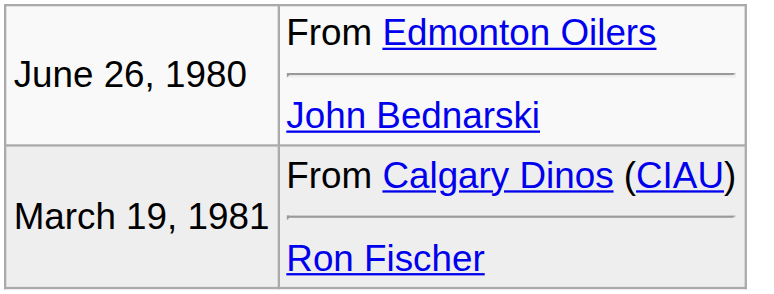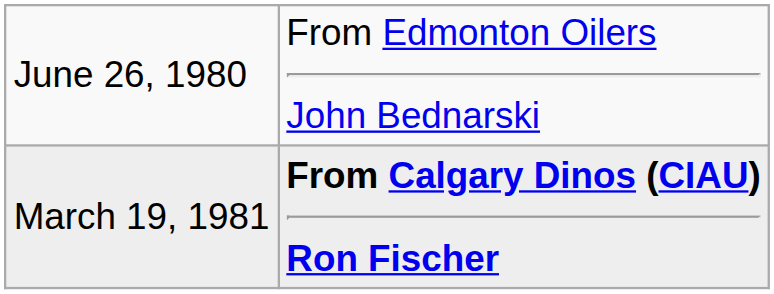(511, 216) normal -> (524, 216) bold
